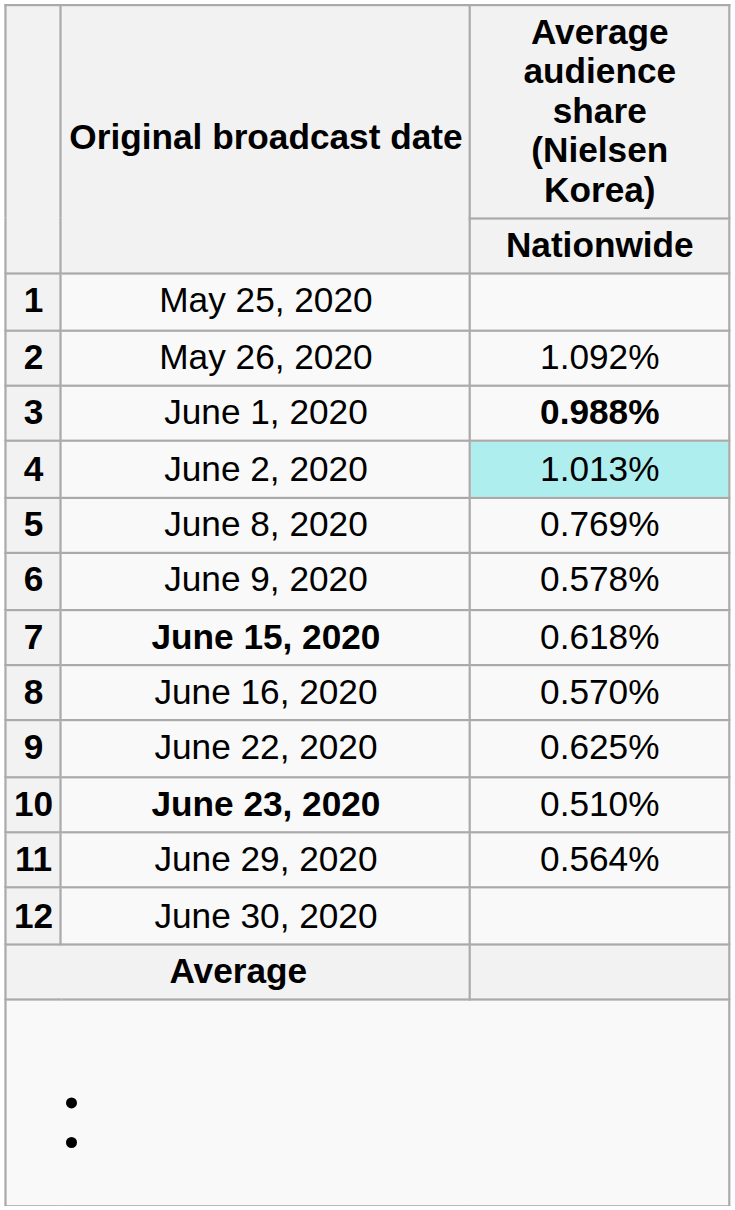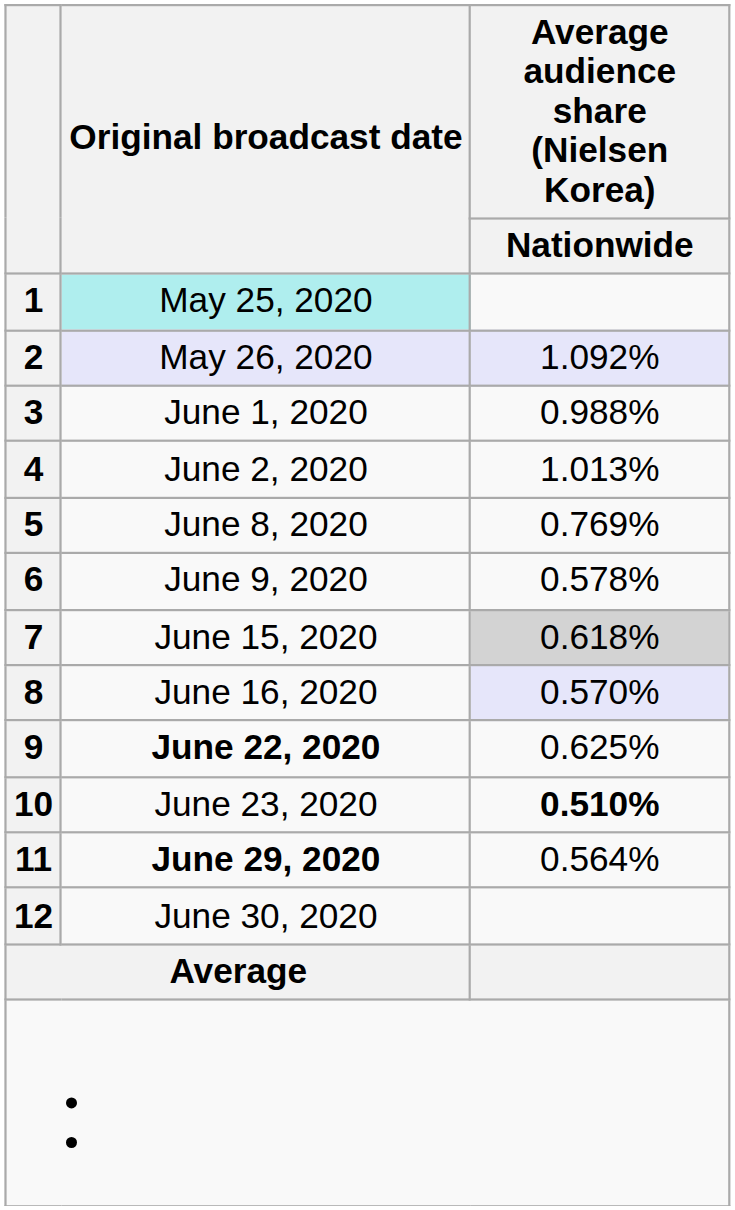(266, 301) no background -> (266, 301) paleturquoise background
(266, 357) no background -> (266, 357) lavender background
(600, 357) no background -> (600, 357) lavender background
(600, 413) bold -> (600, 413) normal
(600, 468) paleturquoise background -> (600, 468) no background
(266, 636) bold -> (266, 636) normal
(600, 636) no background -> (600, 636) lightgrey background
(600, 692) no background -> (600, 692) lavender background
(266, 747) normal -> (266, 747) bold
(266, 803) bold -> (266, 803) normal
(600, 803) normal -> (600, 803) bold
(266, 859) normal -> (266, 859) bold
